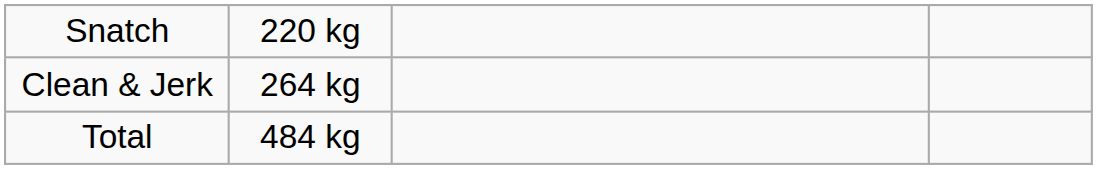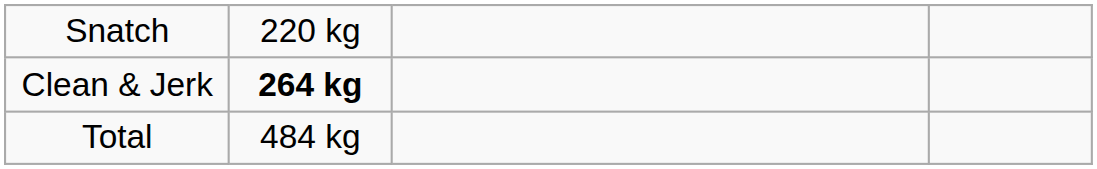(310, 84) normal -> (310, 84) bold
